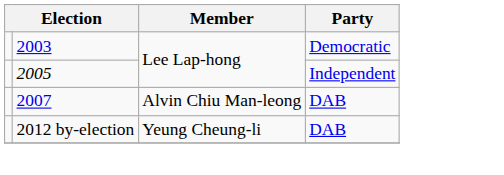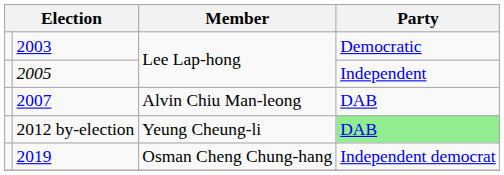(328, 128) no background -> (359, 128) lightgreen background
+ row: (34, 156)
